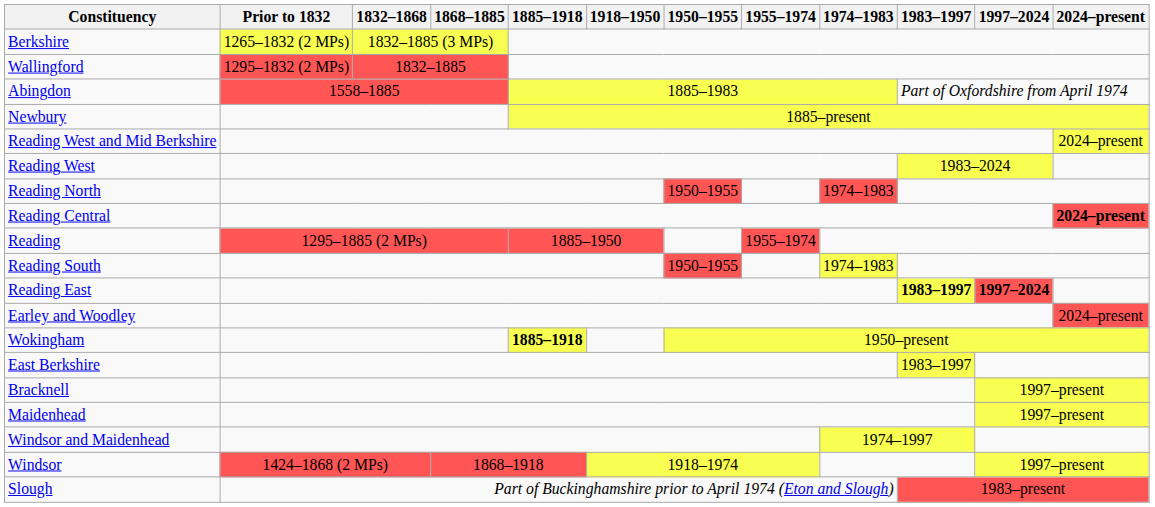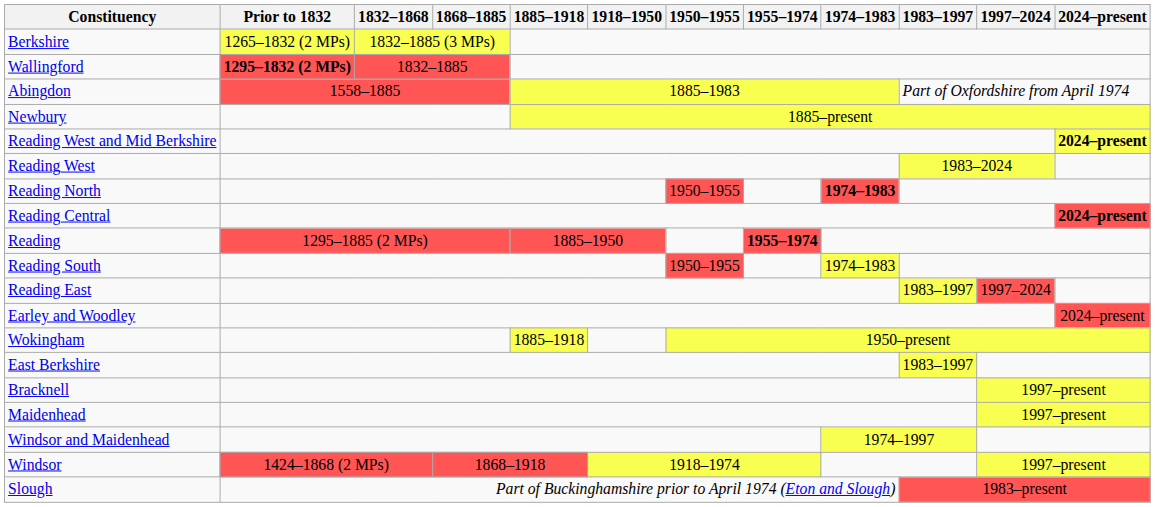(286, 66) normal -> (287, 66) bold
(1101, 141) normal -> (1102, 141) bold
(858, 191) normal -> (860, 191) bold
(781, 240) normal -> (782, 240) bold
(936, 290) bold -> (938, 290) normal
(1014, 290) bold -> (1016, 290) normal
(547, 340) bold -> (549, 340) normal
